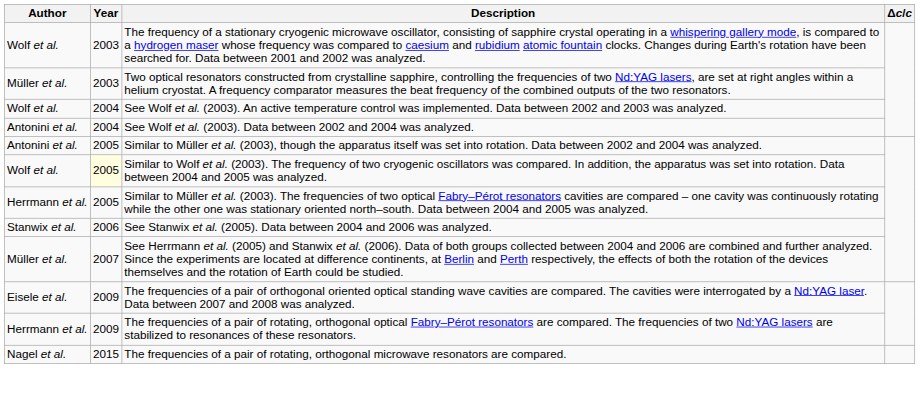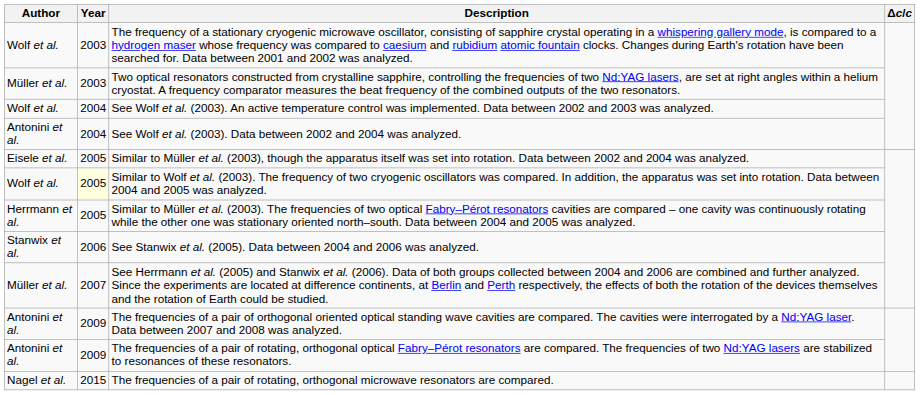(42, 145) Antonini et al. -> (37, 158) Eisele et al.
(37, 297) Eisele et al. -> (35, 323) Antonini et al.
(47, 329) Herrmann et al. -> (35, 355) Antonini et al.
